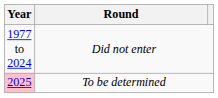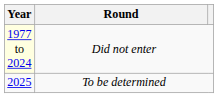(19, 49) no background -> (19, 49) lightyellow background
(19, 83) pink background -> (19, 83) no background
